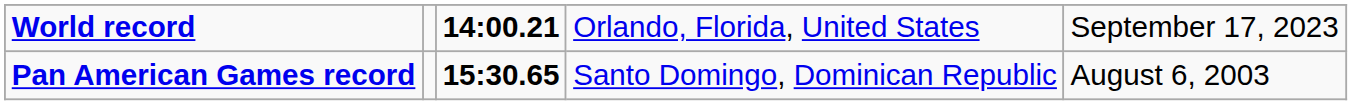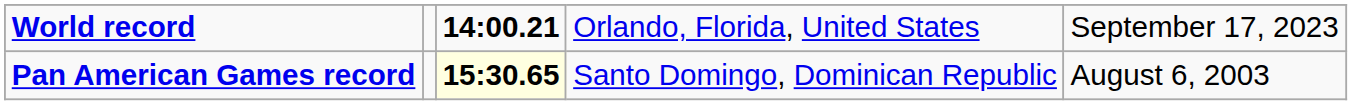(501, 74) no background -> (501, 74) lightyellow background
